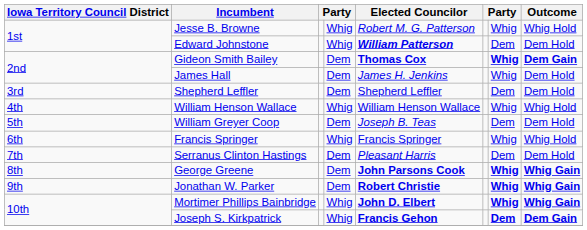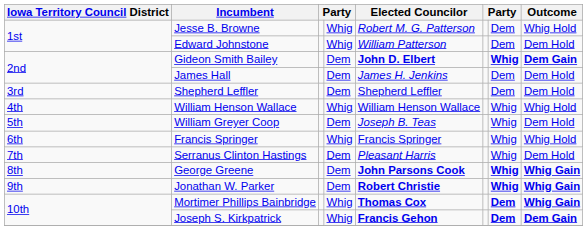(504, 28) Whig -> (503, 28) Dem
(406, 44) bold -> (402, 44) normal
(392, 59) Thomas Cox -> (396, 59) John D. Elbert
(504, 75) Whig -> (503, 75) Dem
(503, 123) Dem -> (504, 123) Whig
(503, 154) Dem -> (504, 154) Whig
(396, 202) John D. Elbert -> (392, 202) Thomas Cox
(505, 202) Whig -> (503, 202) Dem
